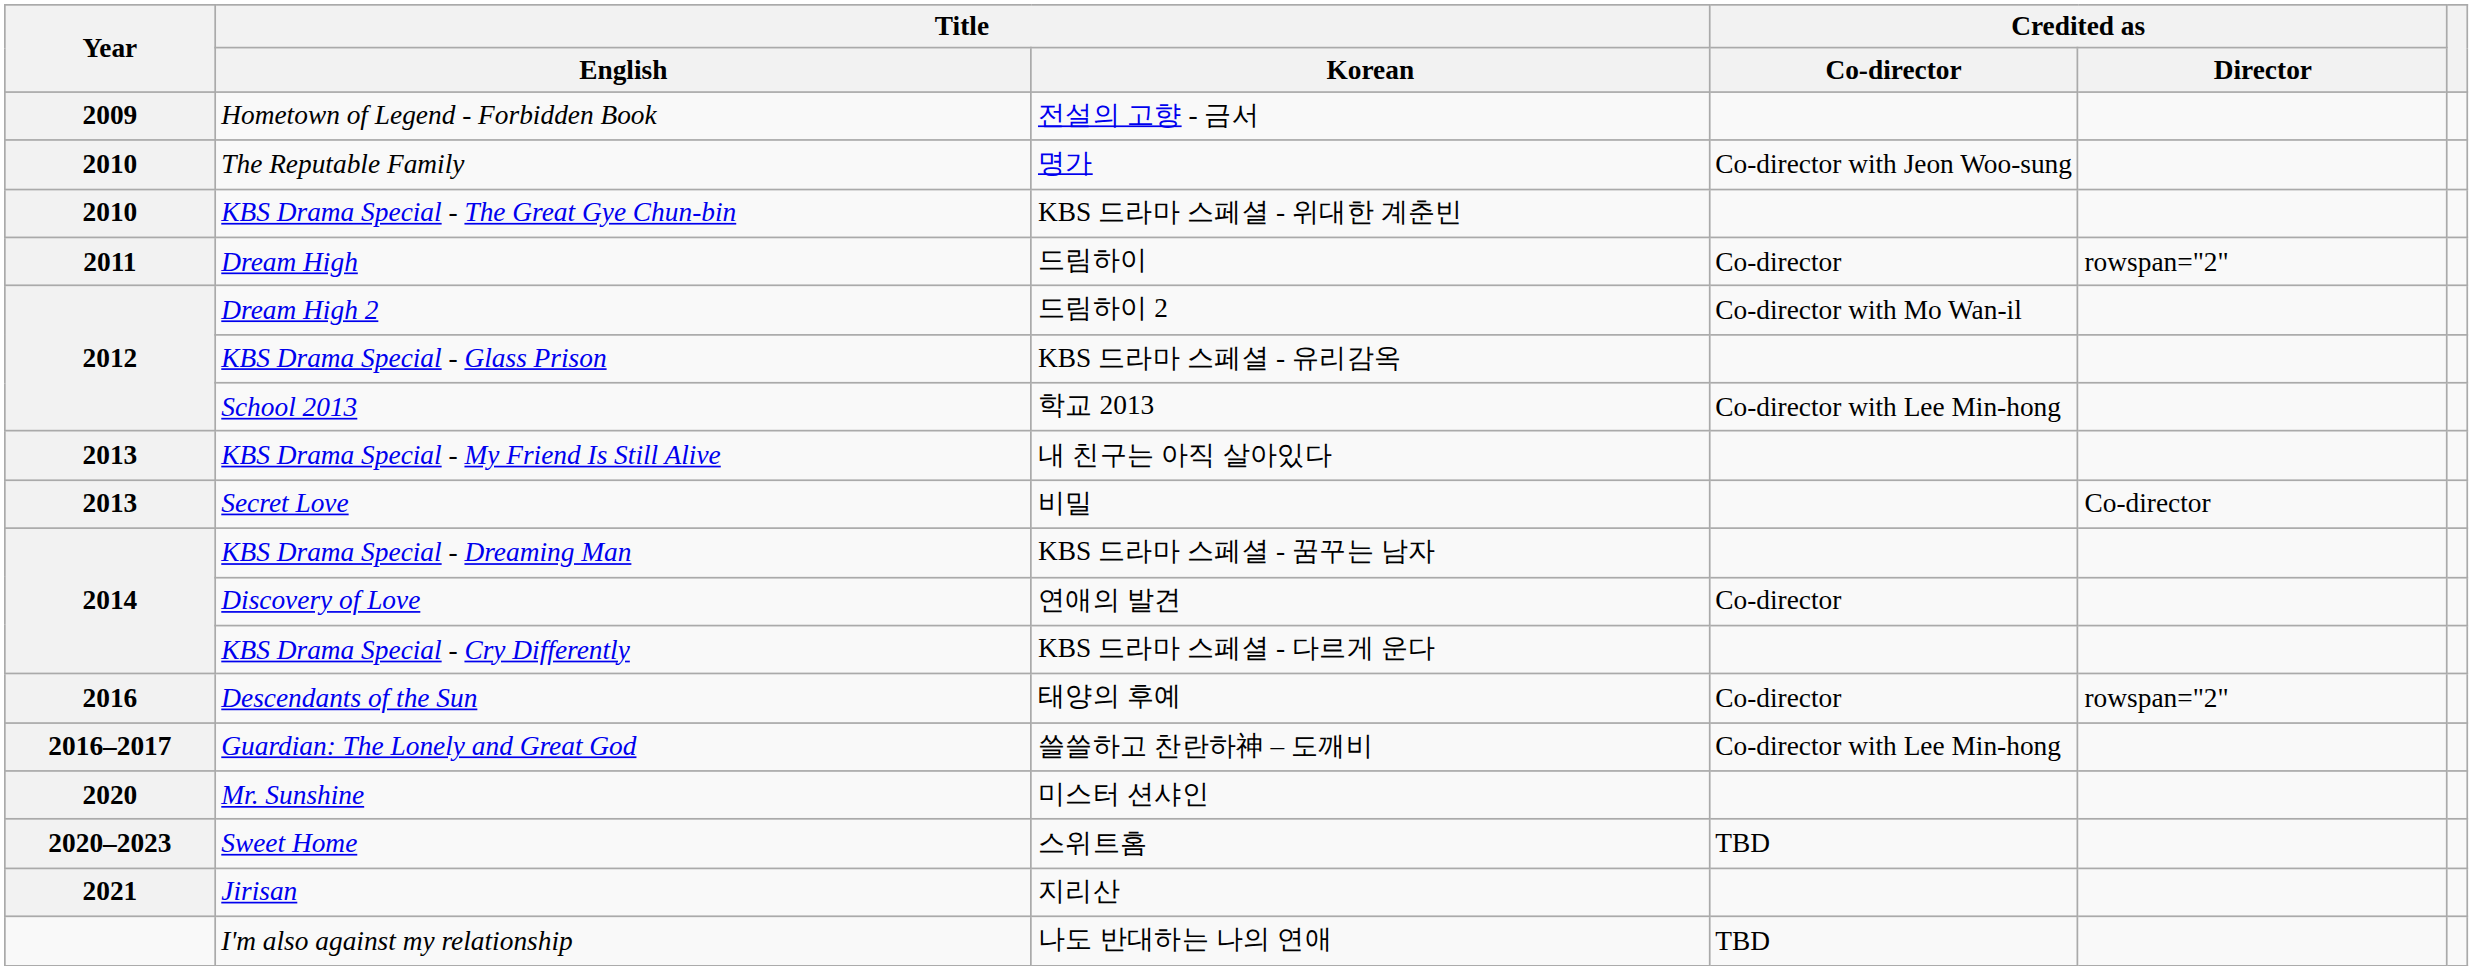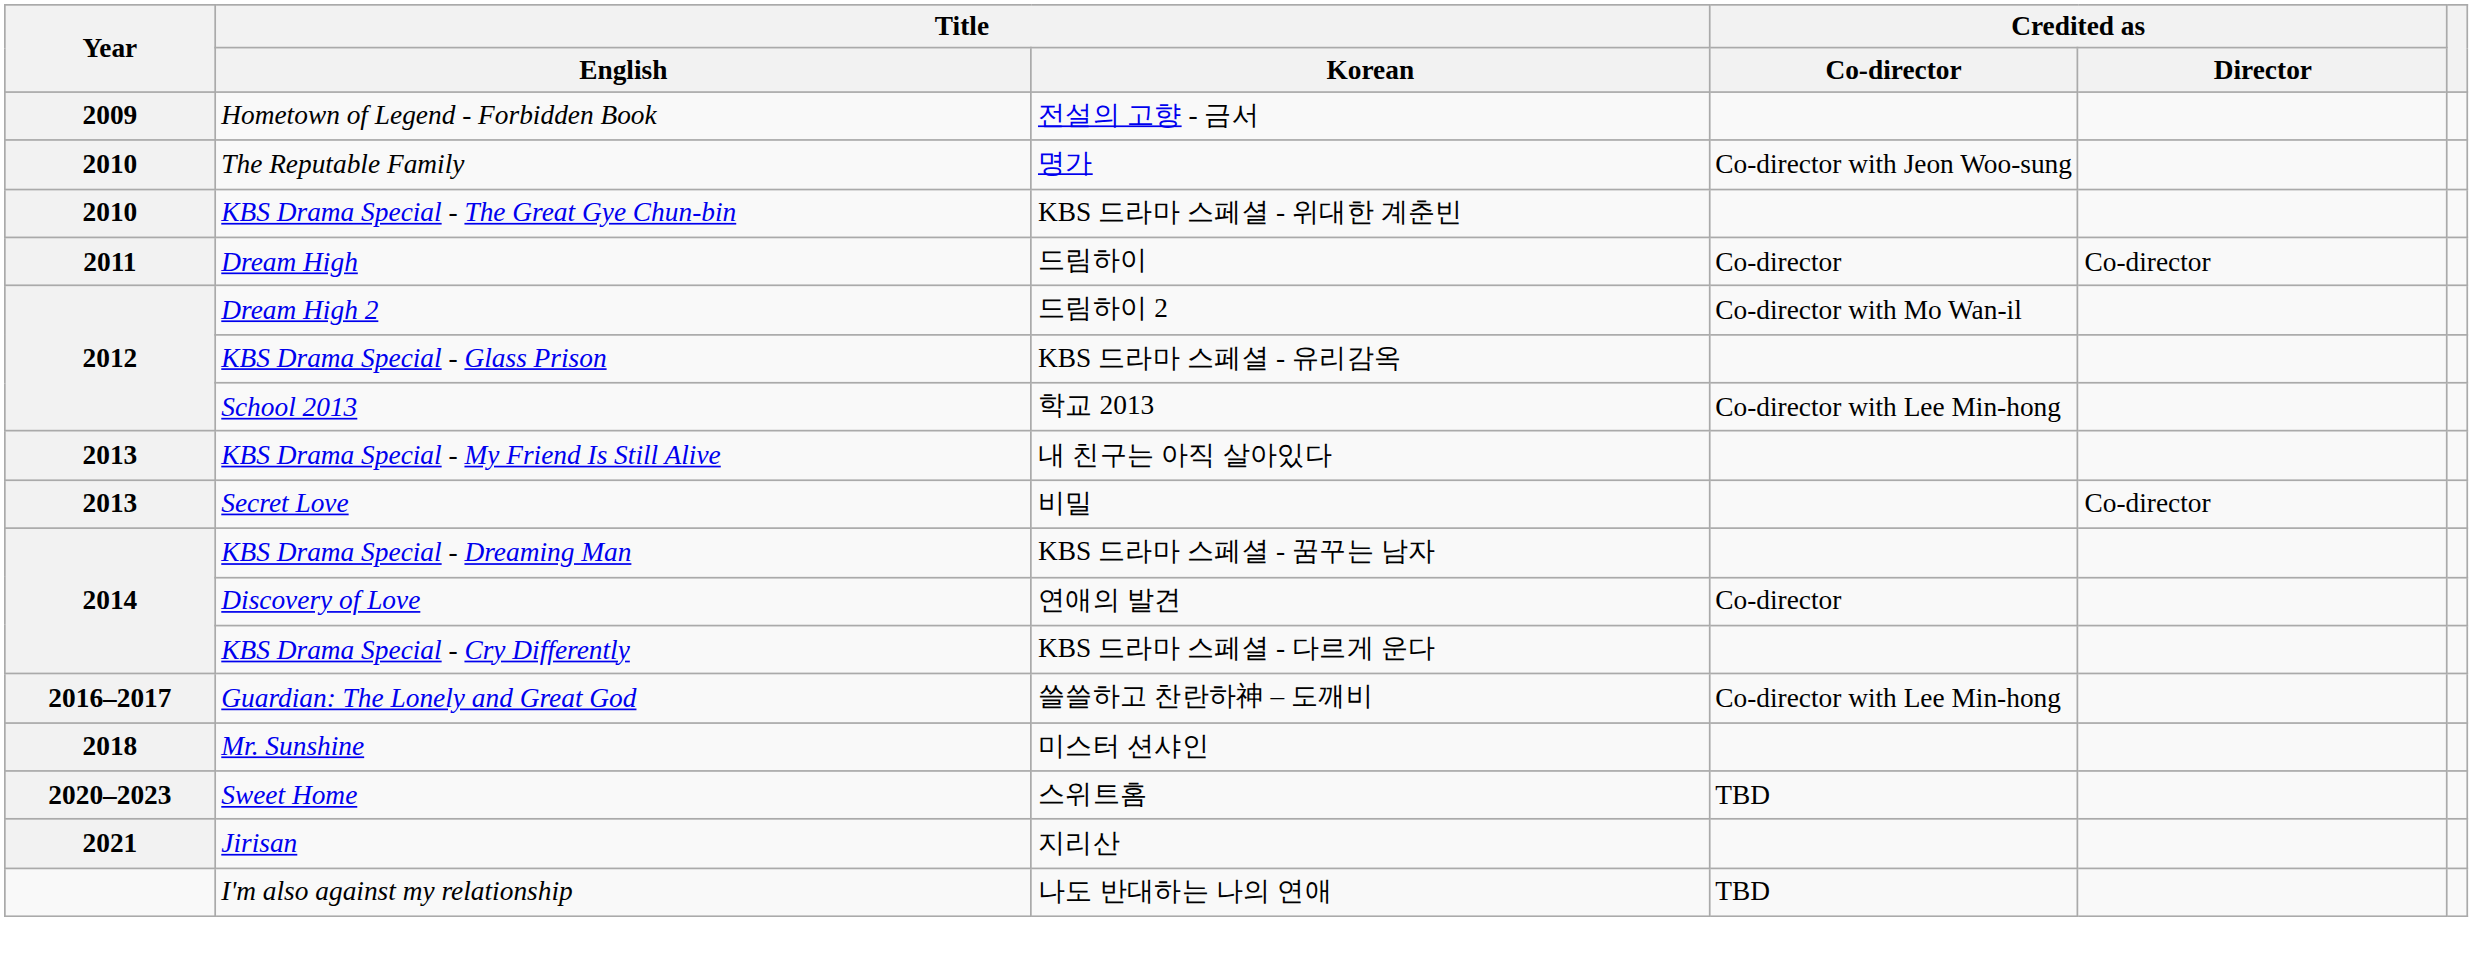(2157, 261) rowspan="2" -> (2148, 261) Co-director
- row: (349, 697)
(110, 794) 2020 -> (110, 746) 2018
